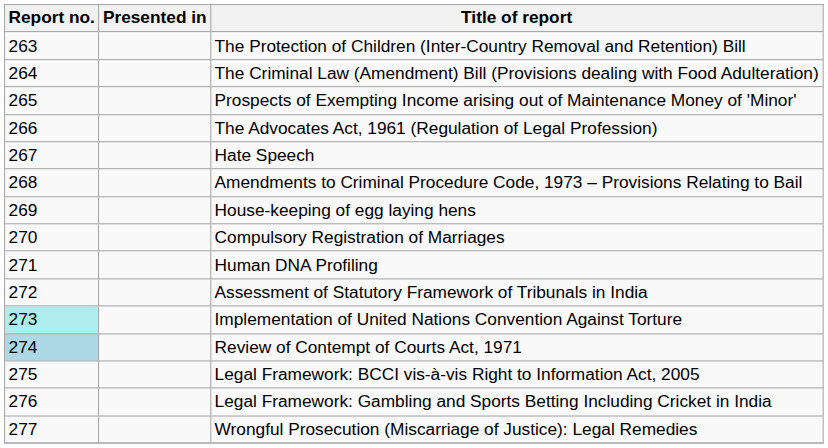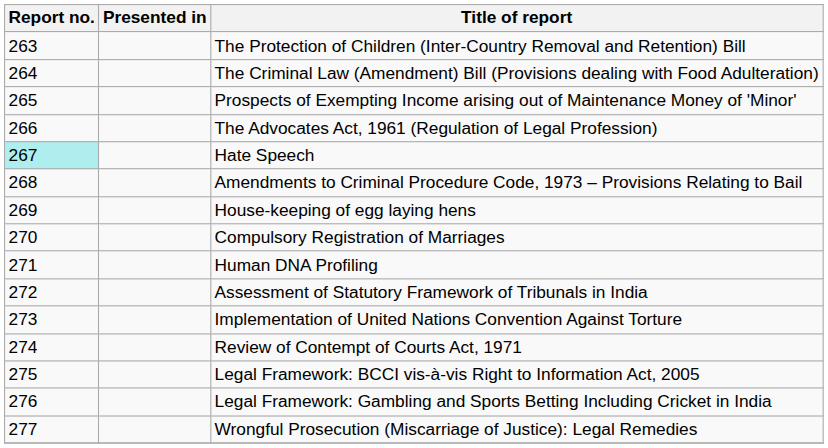(23, 155) no background -> (23, 155) paleturquoise background
(23, 319) paleturquoise background -> (23, 319) no background
(23, 347) lightblue background -> (23, 347) no background
